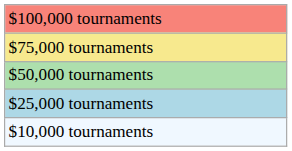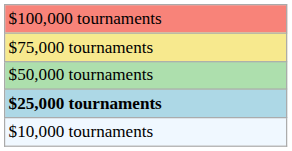(81, 103) normal -> (85, 103) bold
